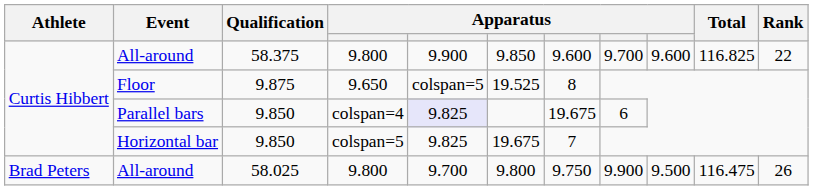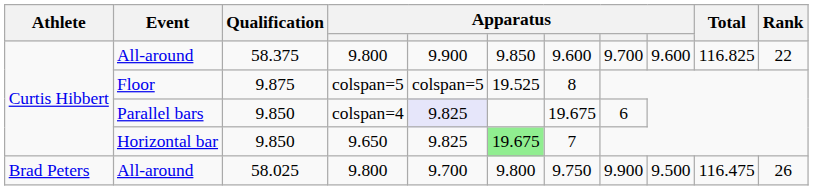(368, 84) 9.650 -> (368, 84) colspan=5
(368, 142) colspan=5 -> (368, 142) 9.650
(516, 142) no background -> (516, 142) lightgreen background
